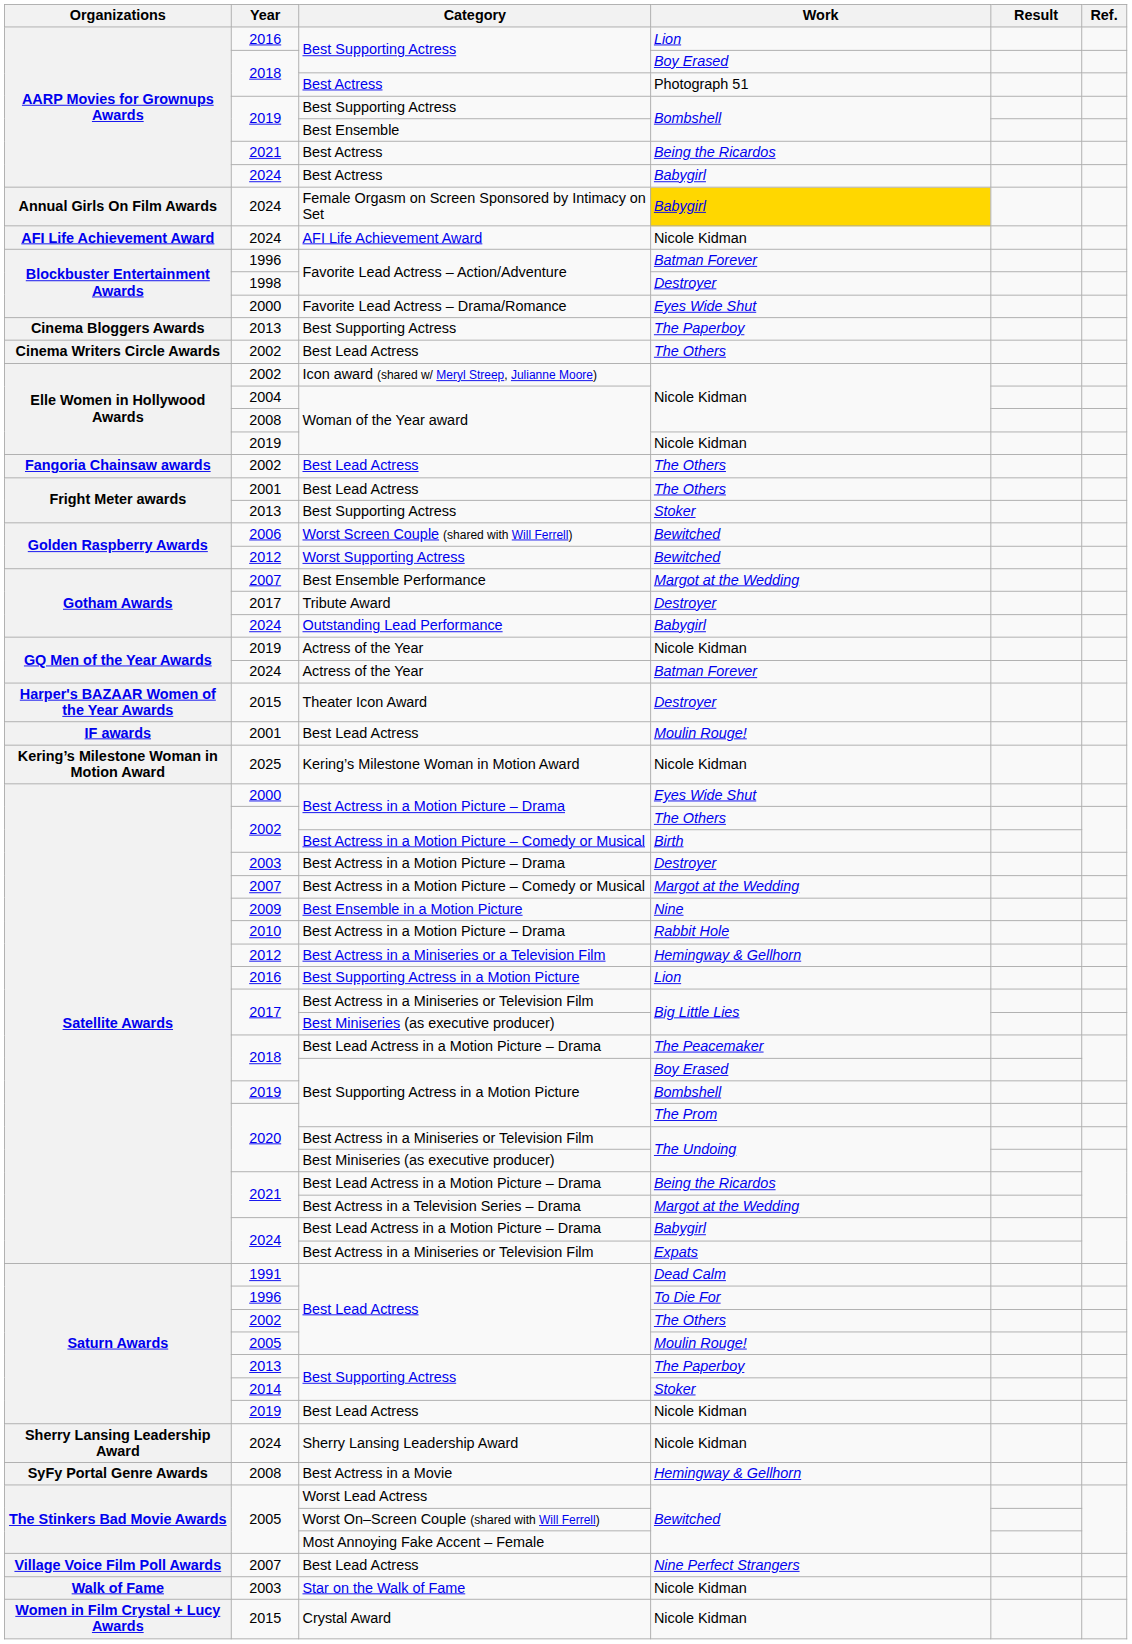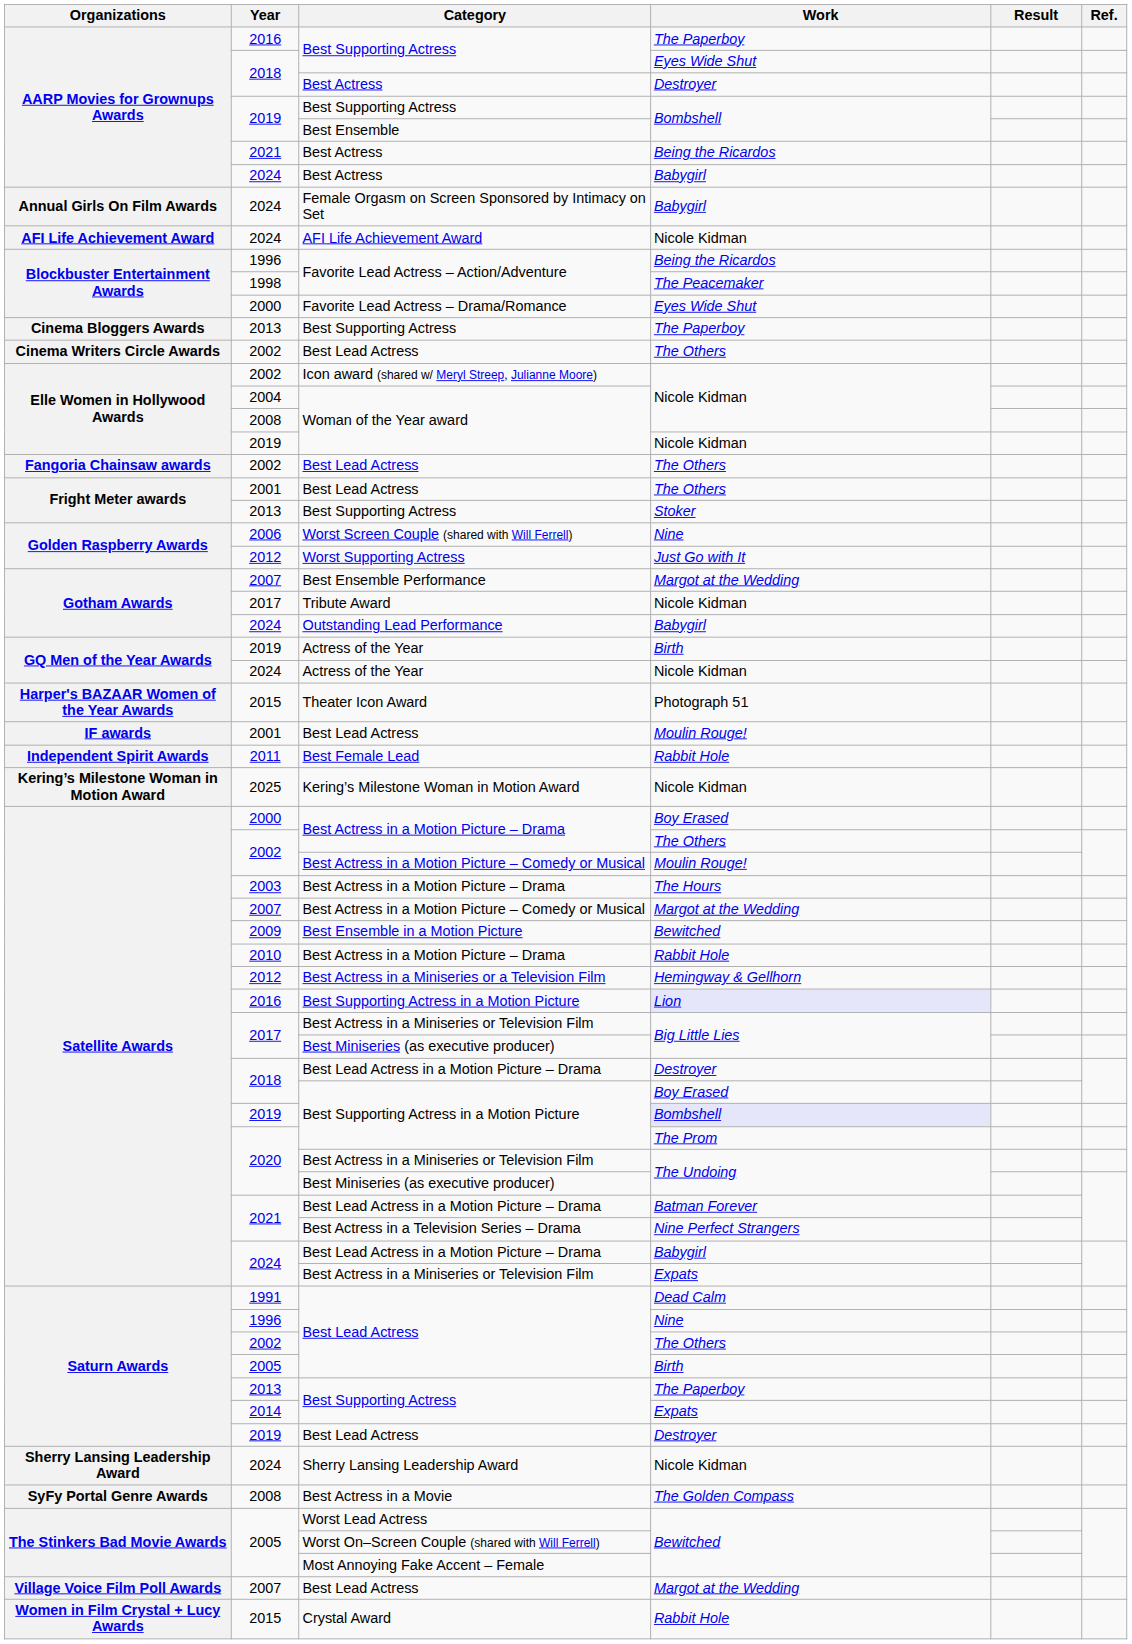(668, 38) Lion -> (699, 38) The Paperboy
(691, 61) Boy Erased -> (705, 61) Eyes Wide Shut
(701, 84) Photograph 51 -> (685, 84) Destroyer
(680, 206) gold background -> (680, 206) no background
(706, 260) Batman Forever -> (715, 260) Being the Ricardos
(685, 283) Destroyer -> (709, 283) The Peacemaker
(687, 534) Bewitched -> (669, 534) Nine
(687, 557) Bewitched -> (700, 557) Just Go with It
(685, 603) Destroyer -> (700, 603) Nicole Kidman
(700, 648) Nicole Kidman -> (669, 648) Birth
(706, 671) Batman Forever -> (700, 671) Nicole Kidman
(685, 702) Destroyer -> (701, 702) Photograph 51
+ row: (265, 756)
(705, 795) Eyes Wide Shut -> (691, 818) Boy Erased
(669, 840) Birth -> (700, 863) Moulin Rouge!
(685, 863) Destroyer -> (688, 886) The Hours
(669, 909) Nine -> (687, 932) Bewitched
(668, 978) no background -> (668, 1000) lavender background
(709, 1046) The Peacemaker -> (685, 1069) Destroyer
(688, 1092) no background -> (688, 1115) lavender background
(715, 1183) Being the Ricardos -> (706, 1206) Batman Forever
(727, 1206) Margot at the Wedding -> (727, 1229) Nine Perfect Strangers
(687, 1297) To Die For -> (669, 1320) Nine
(700, 1343) Moulin Rouge! -> (669, 1366) Birth
(675, 1389) Stoker -> (676, 1411) Expats
(700, 1411) Nicole Kidman -> (685, 1434) Destroyer
(728, 1473) Hemingway & Gellhorn -> (724, 1496) The Golden Compass
(727, 1565) Nine Perfect Strangers -> (727, 1587) Margot at the Wedding
- row: (265, 1587)
(700, 1618) Nicole Kidman -> (692, 1618) Rabbit Hole
